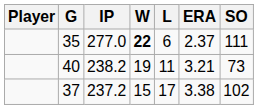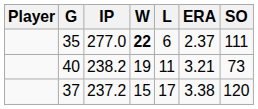(236, 91) 102 -> (236, 91) 120
